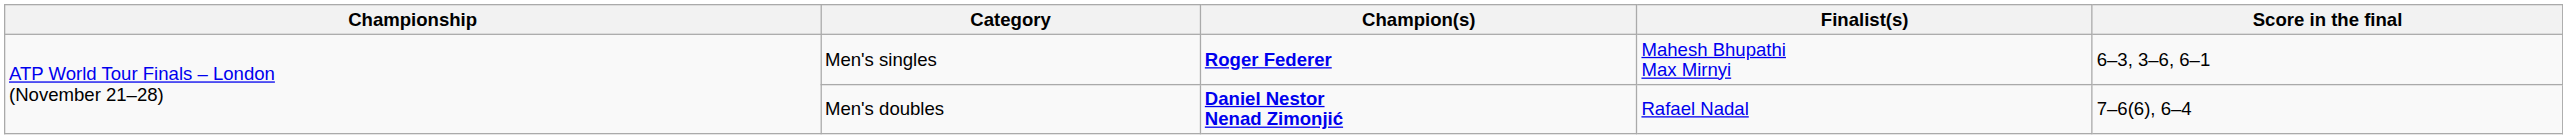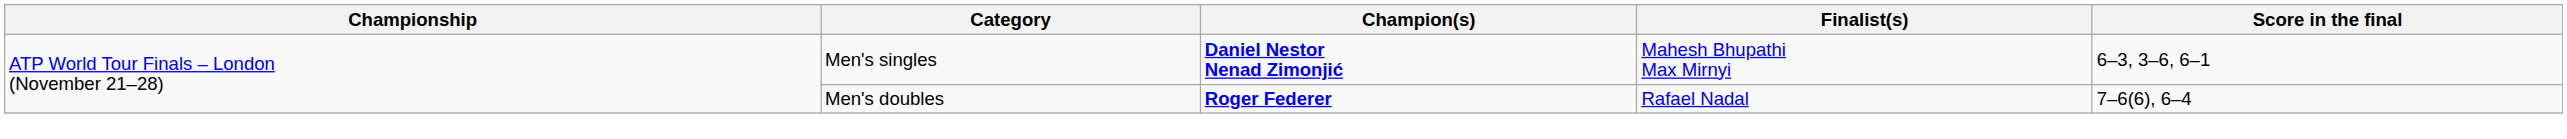(1268, 59) Roger Federer -> (1274, 59) Daniel Nestor Nenad Zimonjić
(1274, 109) Daniel Nestor Nenad Zimonjić -> (1268, 99) Roger Federer
